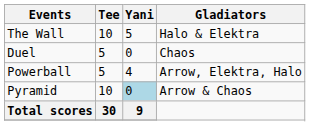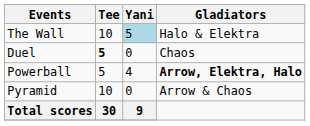(129, 33) no background -> (129, 33) lightblue background
(102, 53) normal -> (102, 53) bold
(231, 72) normal -> (231, 72) bold
(129, 91) lightblue background -> (129, 91) no background
